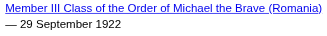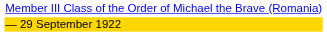(63, 24) no background -> (63, 24) gold background
